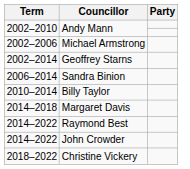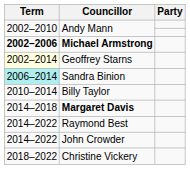(32, 44) normal -> (32, 44) bold
(103, 44) normal -> (107, 44) bold
(32, 60) no background -> (32, 60) lightyellow background
(32, 76) no background -> (32, 76) paleturquoise background
(96, 108) normal -> (98, 108) bold
